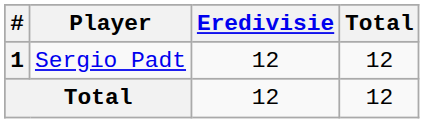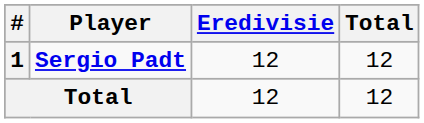(110, 61) normal -> (110, 61) bold
